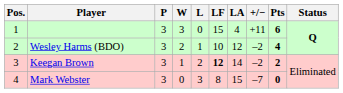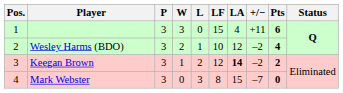(218, 63) bold -> (218, 63) normal
(237, 63) normal -> (237, 63) bold
